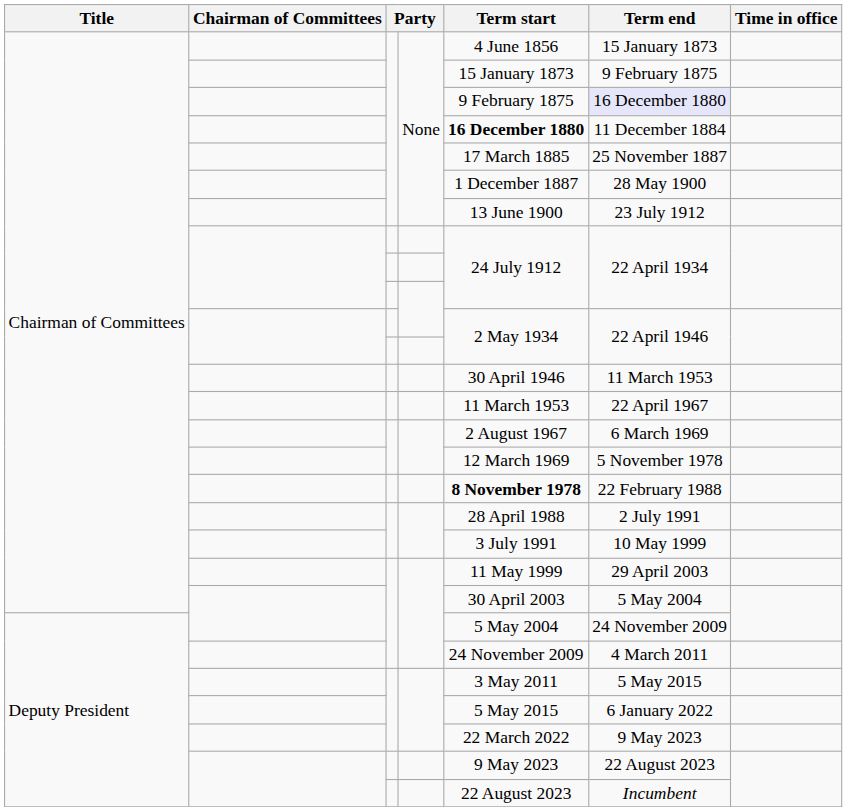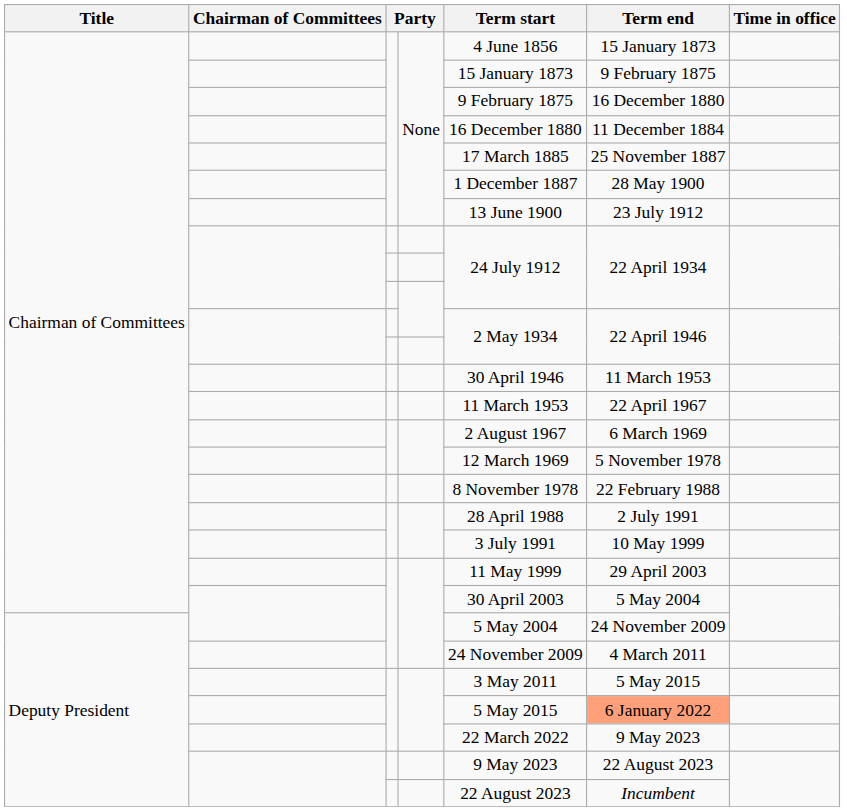(660, 101) lavender background -> (658, 101) no background
(516, 128) bold -> (515, 128) normal
(516, 488) bold -> (515, 488) normal
(660, 709) no background -> (658, 709) lightsalmon background
